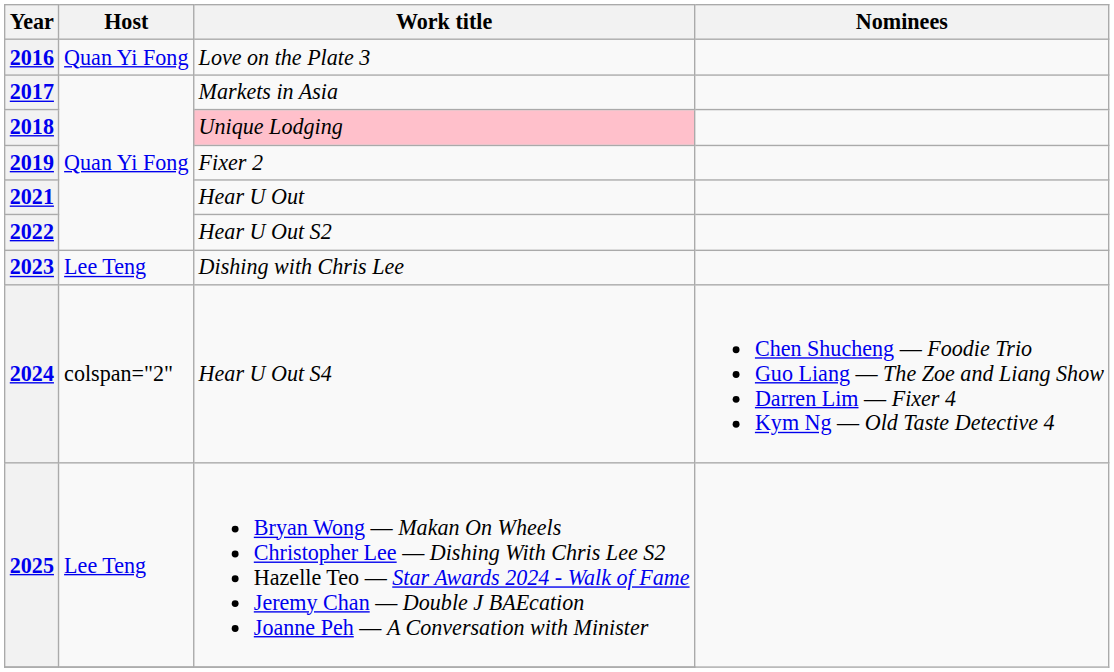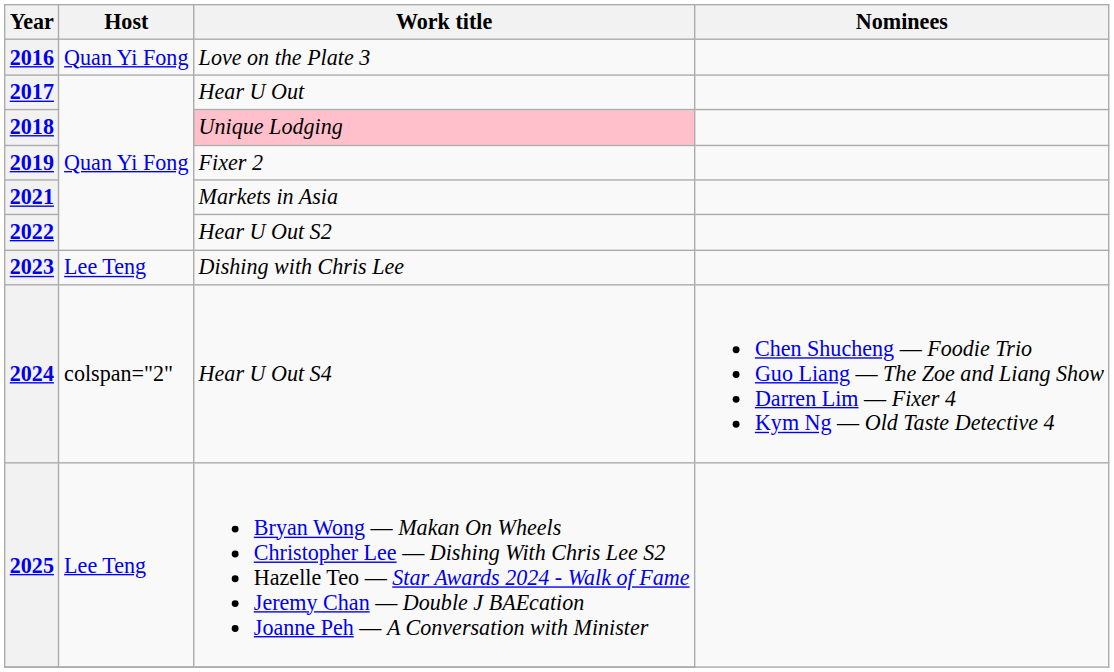(268, 92) Markets in Asia -> (251, 92) Hear U Out
(251, 197) Hear U Out -> (268, 197) Markets in Asia
